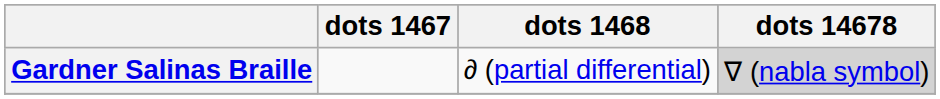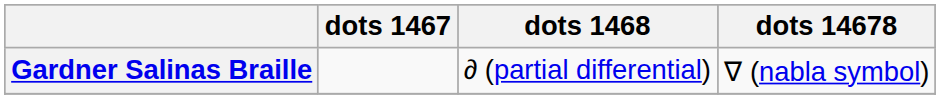(826, 71) lightgrey background -> (826, 71) no background
